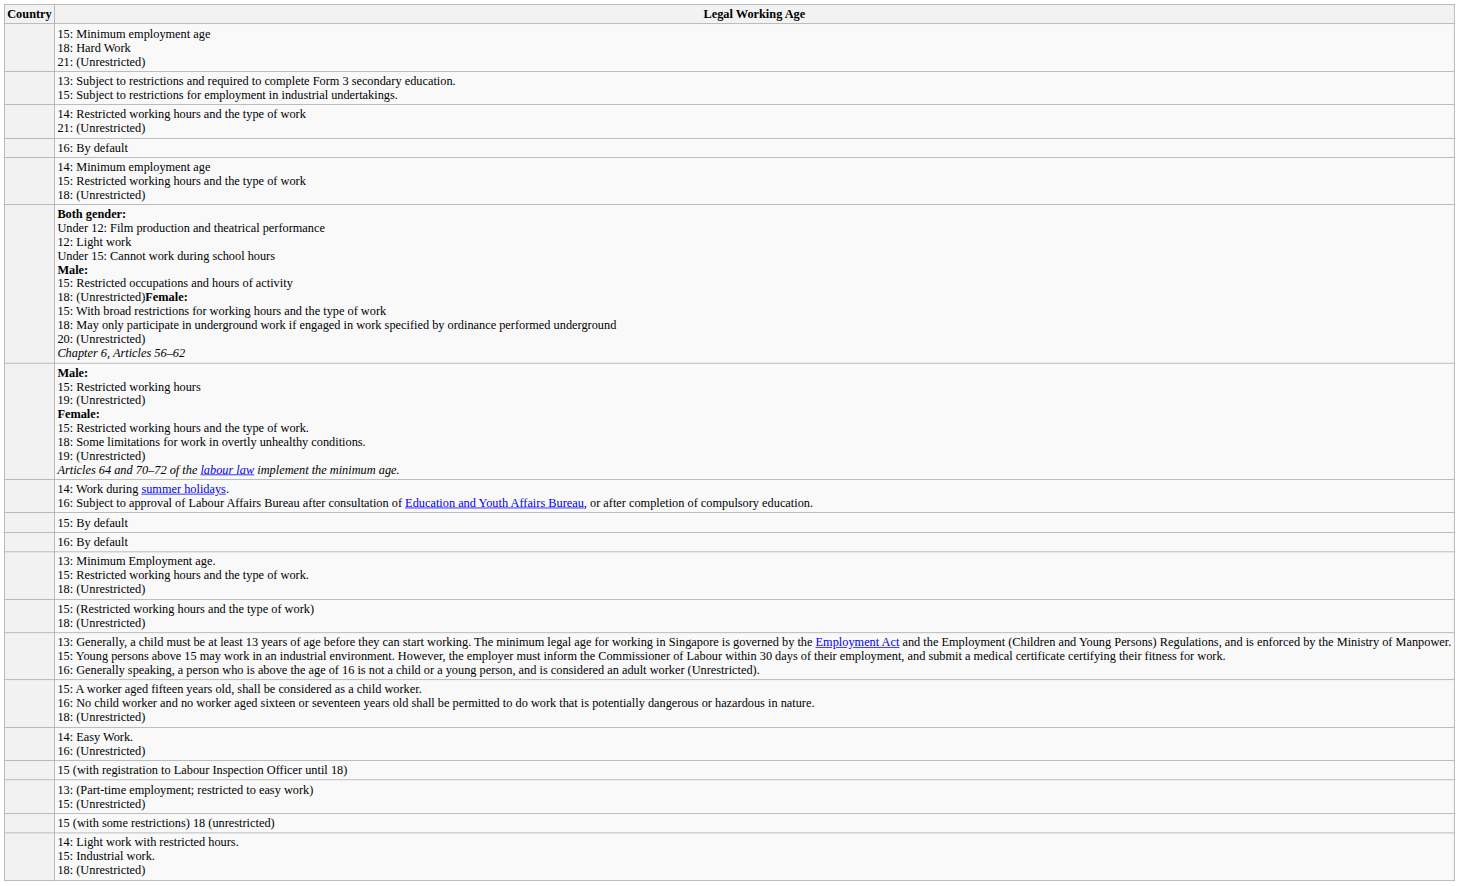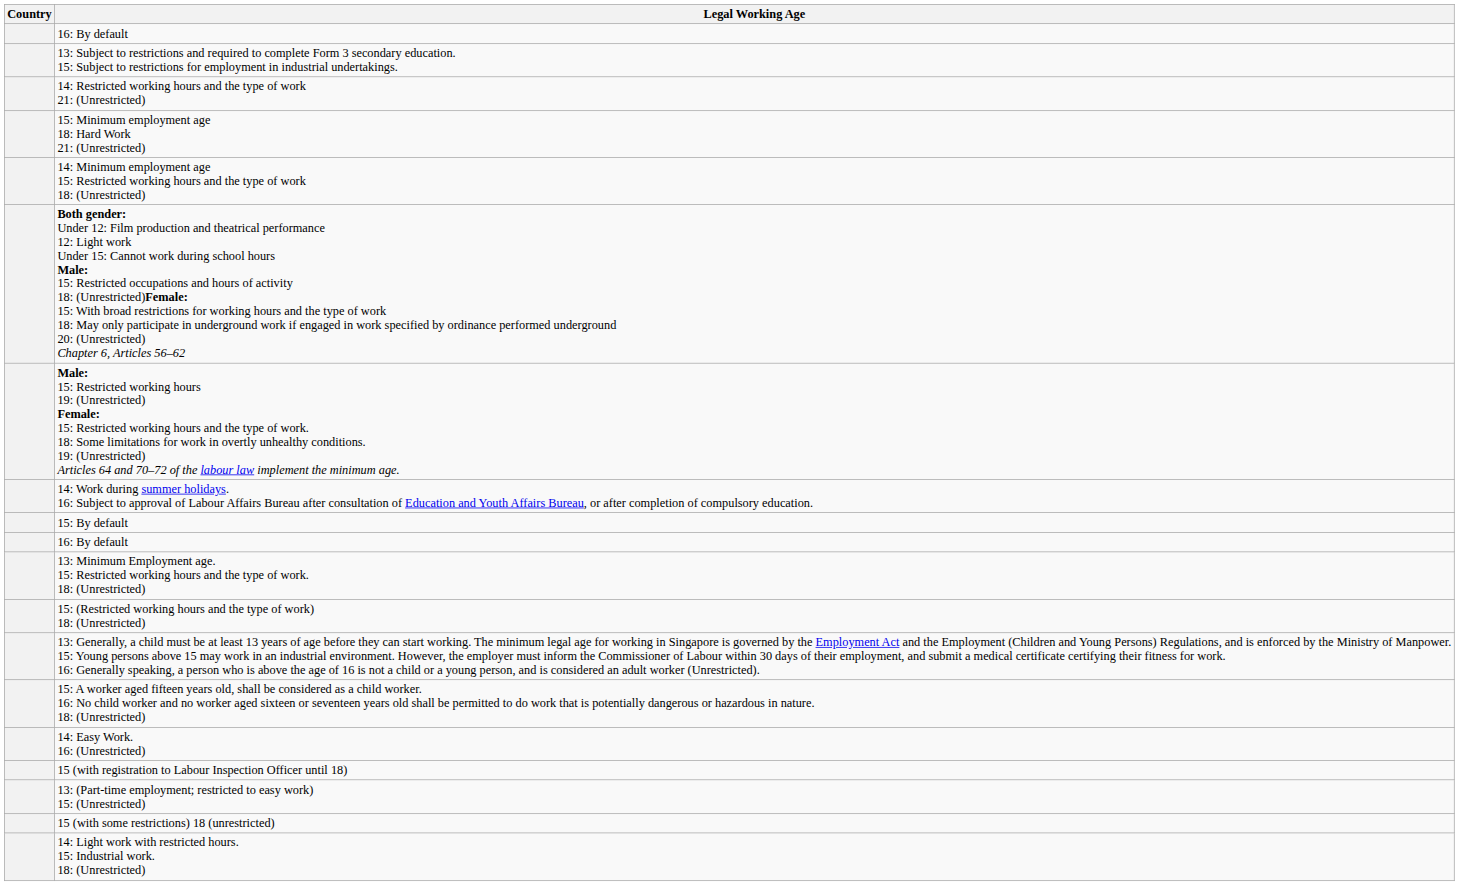(134, 47) 15: Minimum employment age 18: Hard Work 21: (Unrestricted) -> (93, 33) 16: By default
(93, 147) 16: By default -> (134, 134) 15: Minimum employment age 18: Hard Work 21: (Unrestricted)
